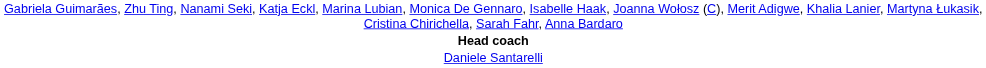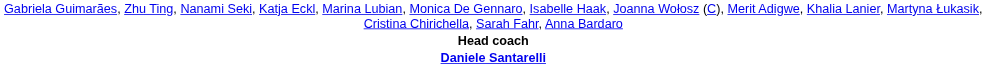(493, 58) normal -> (493, 58) bold
